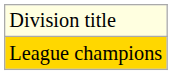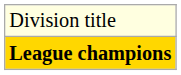(86, 52) normal -> (90, 52) bold
